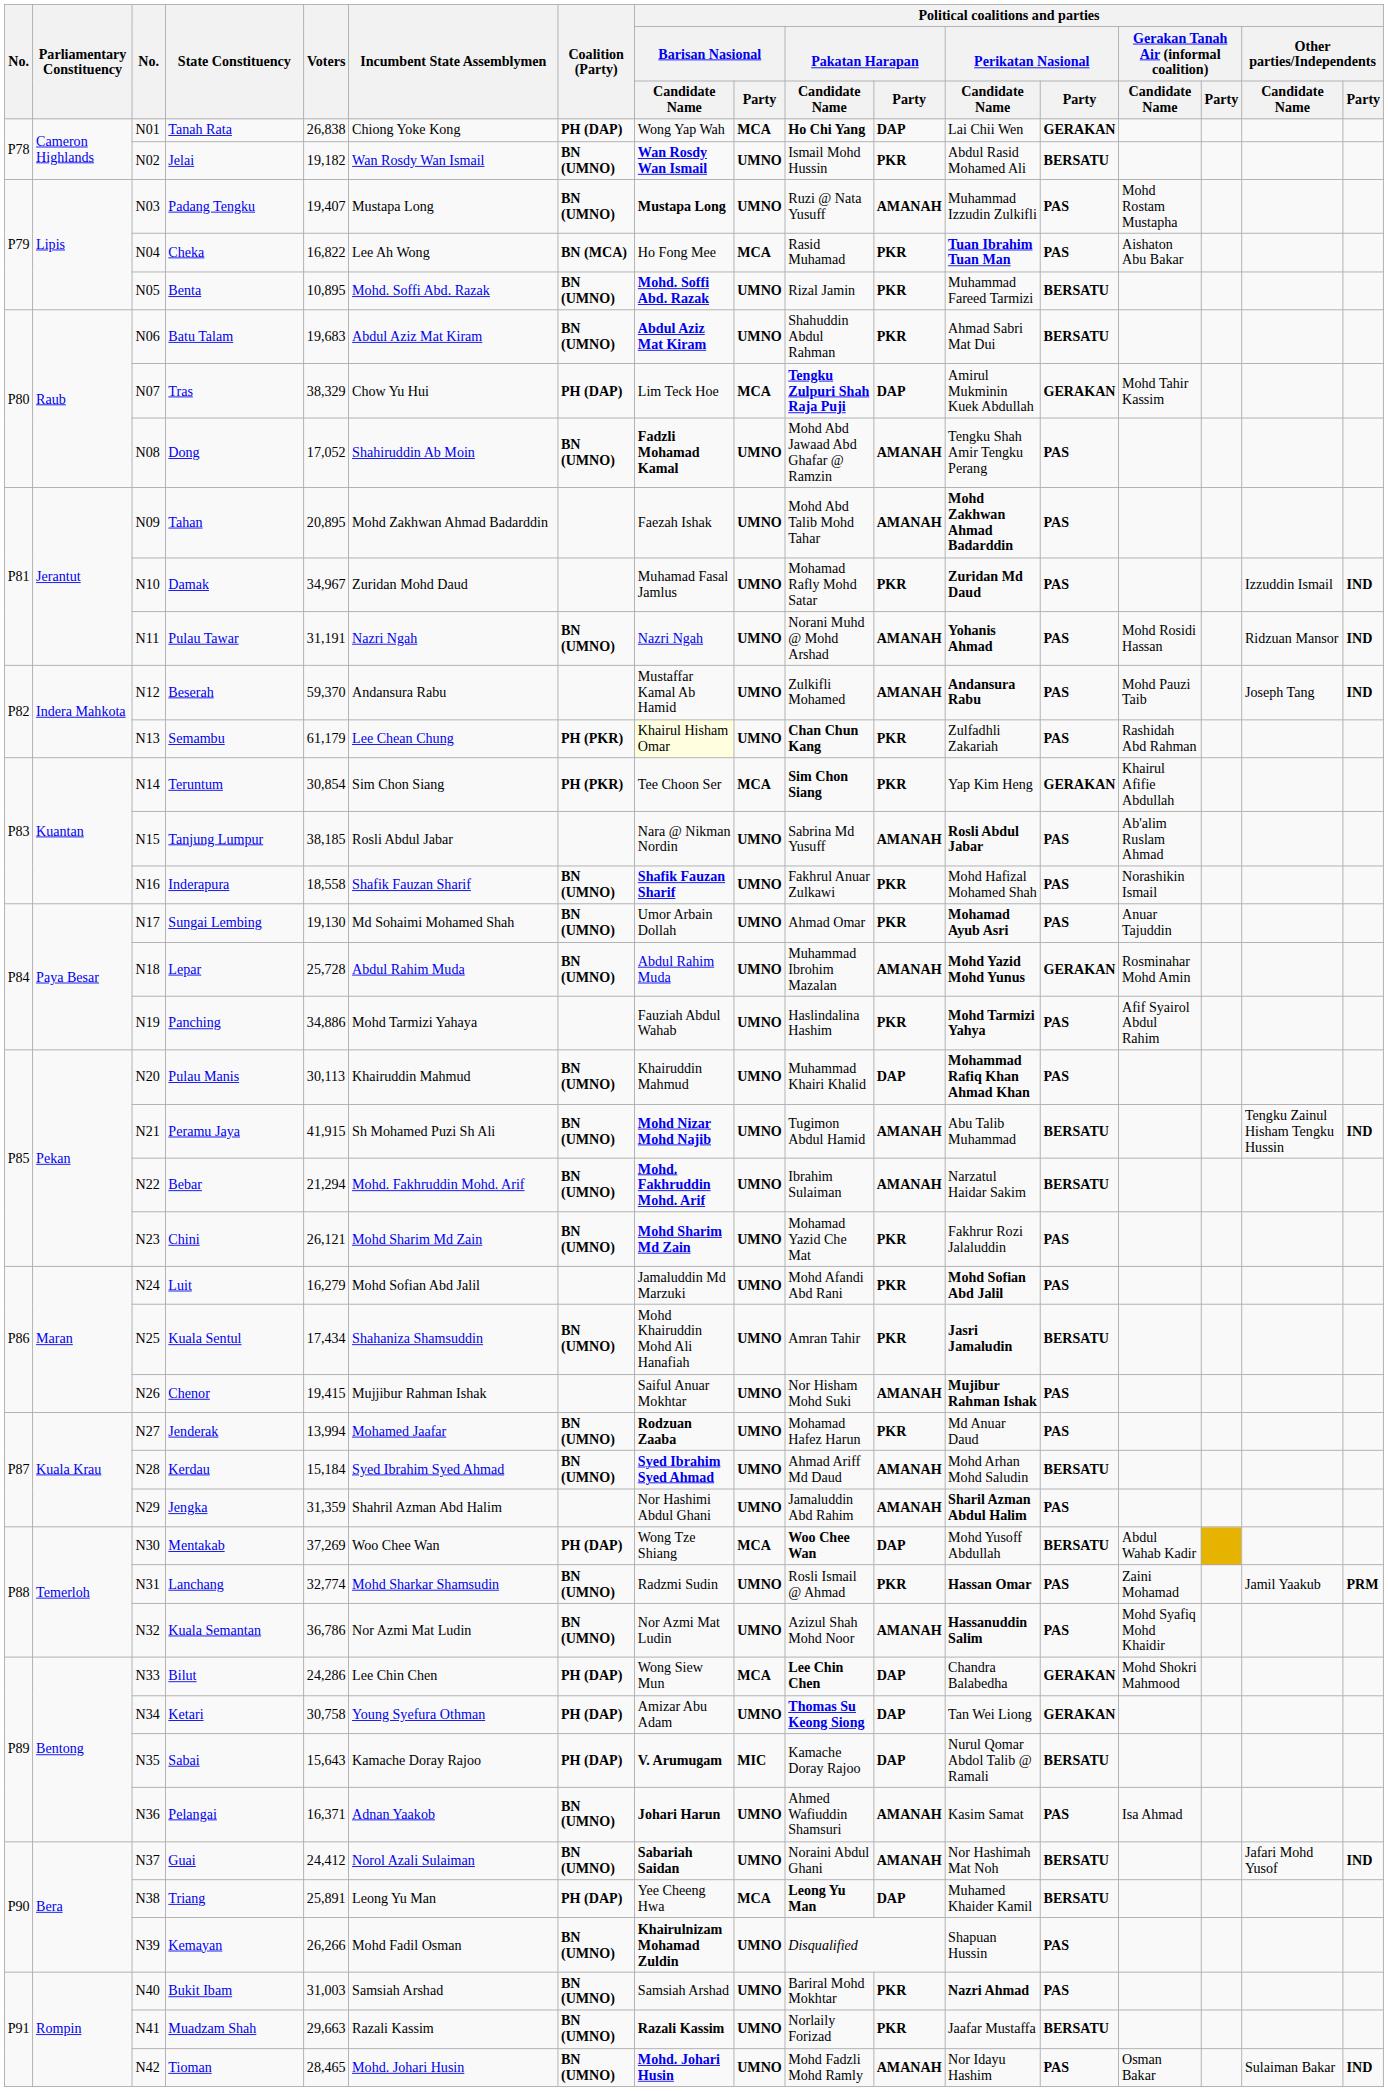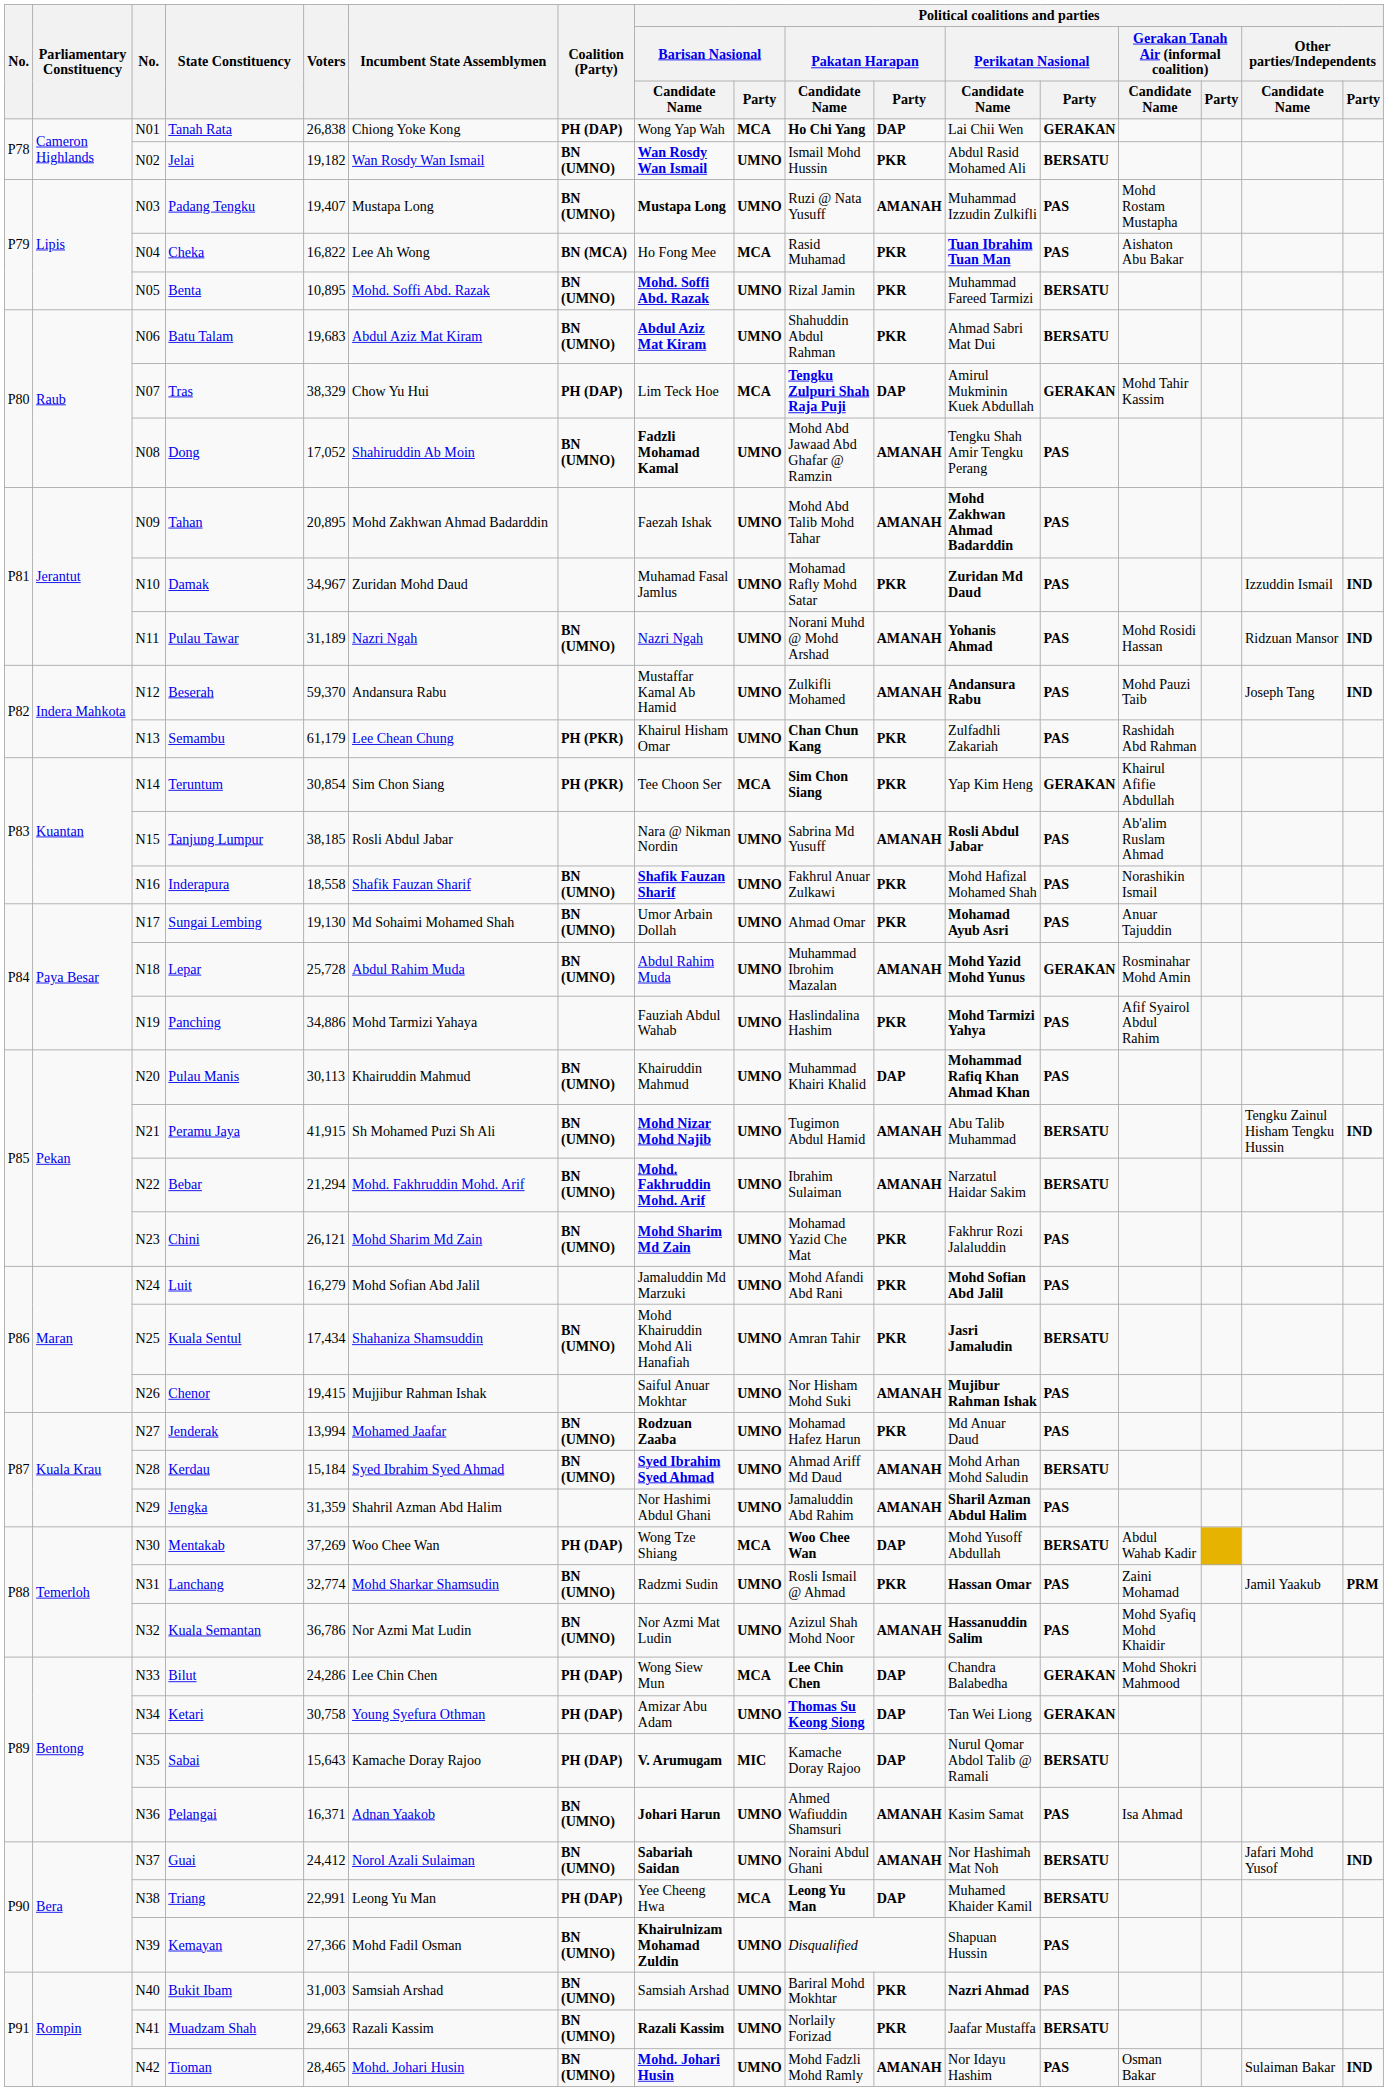(326, 638) 31,191 -> (326, 638) 31,189
(683, 738) lightyellow background -> (683, 738) no background
(326, 1898) 25,891 -> (326, 1898) 22,991
(326, 1944) 26,266 -> (326, 1944) 27,366
